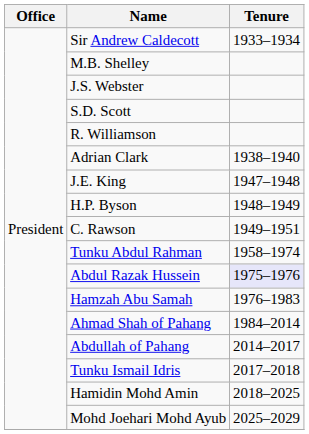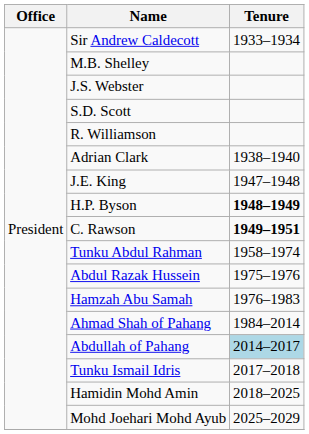(267, 205) normal -> (267, 205) bold
(267, 228) normal -> (267, 228) bold
(267, 275) lavender background -> (267, 275) no background
(267, 346) no background -> (267, 346) lightblue background
